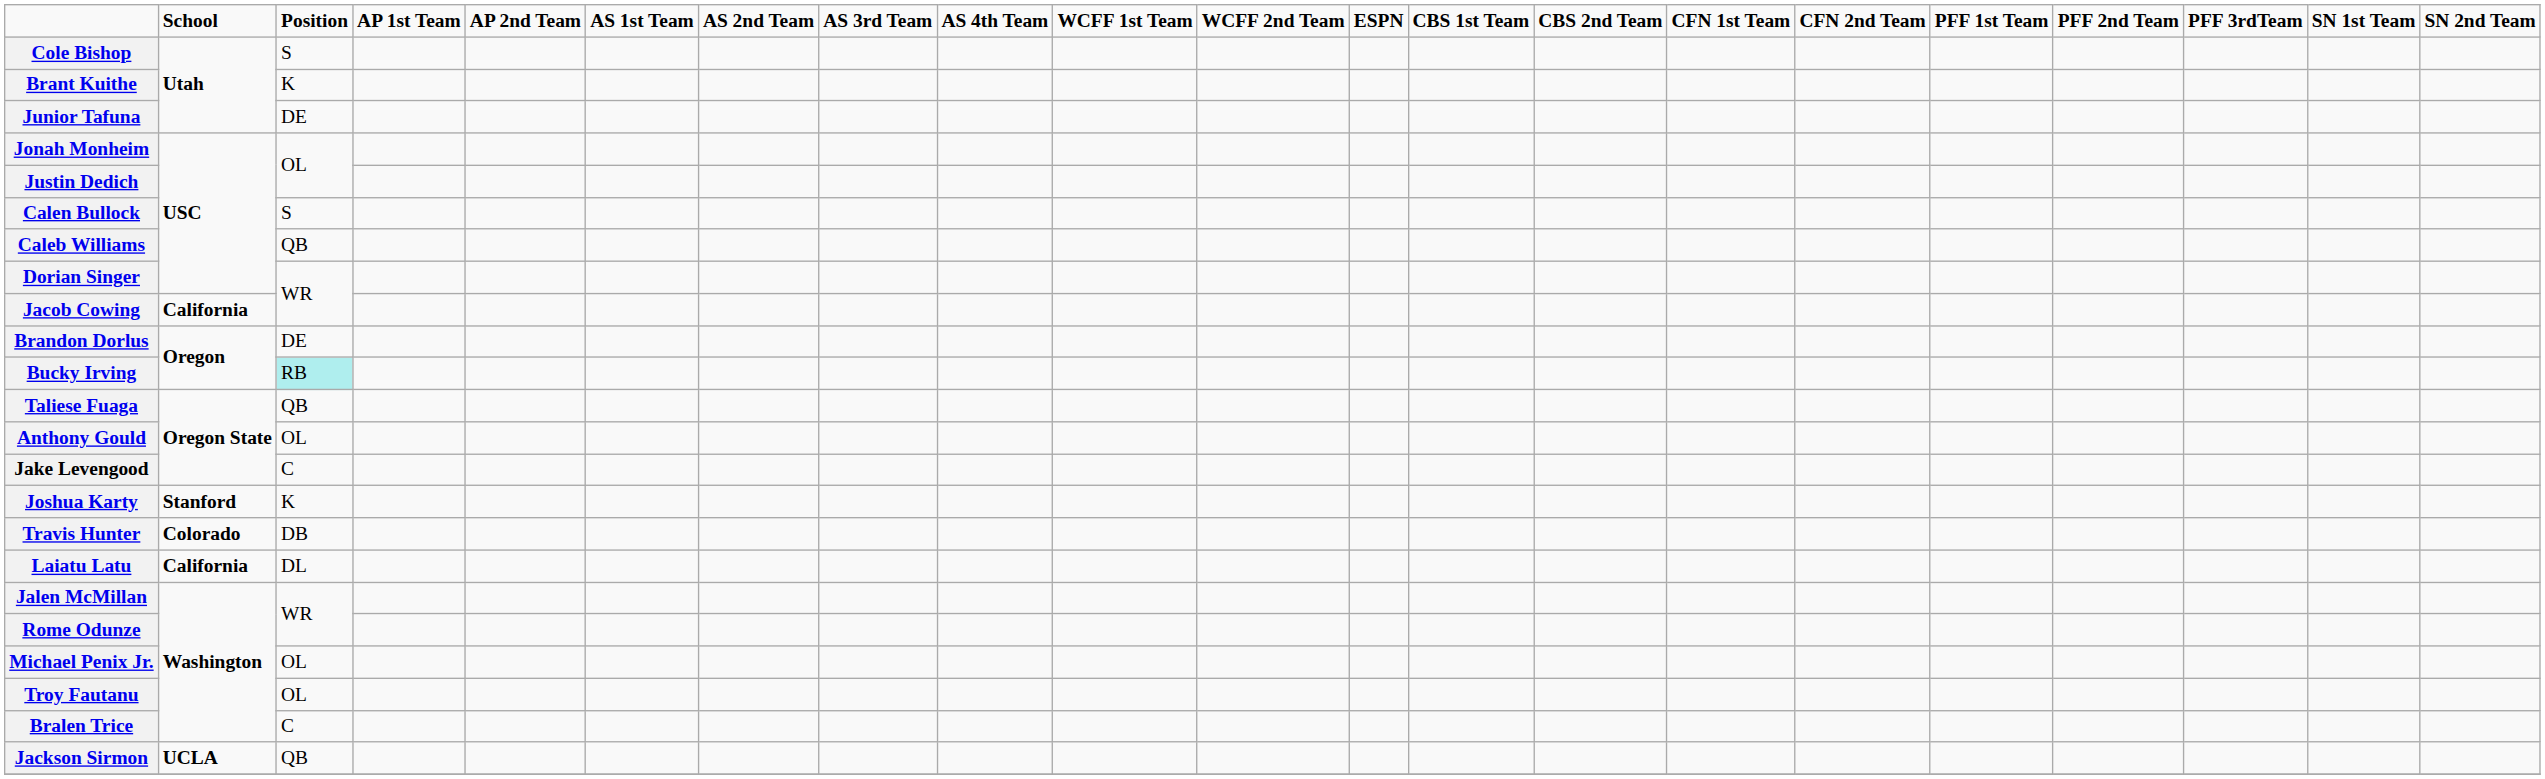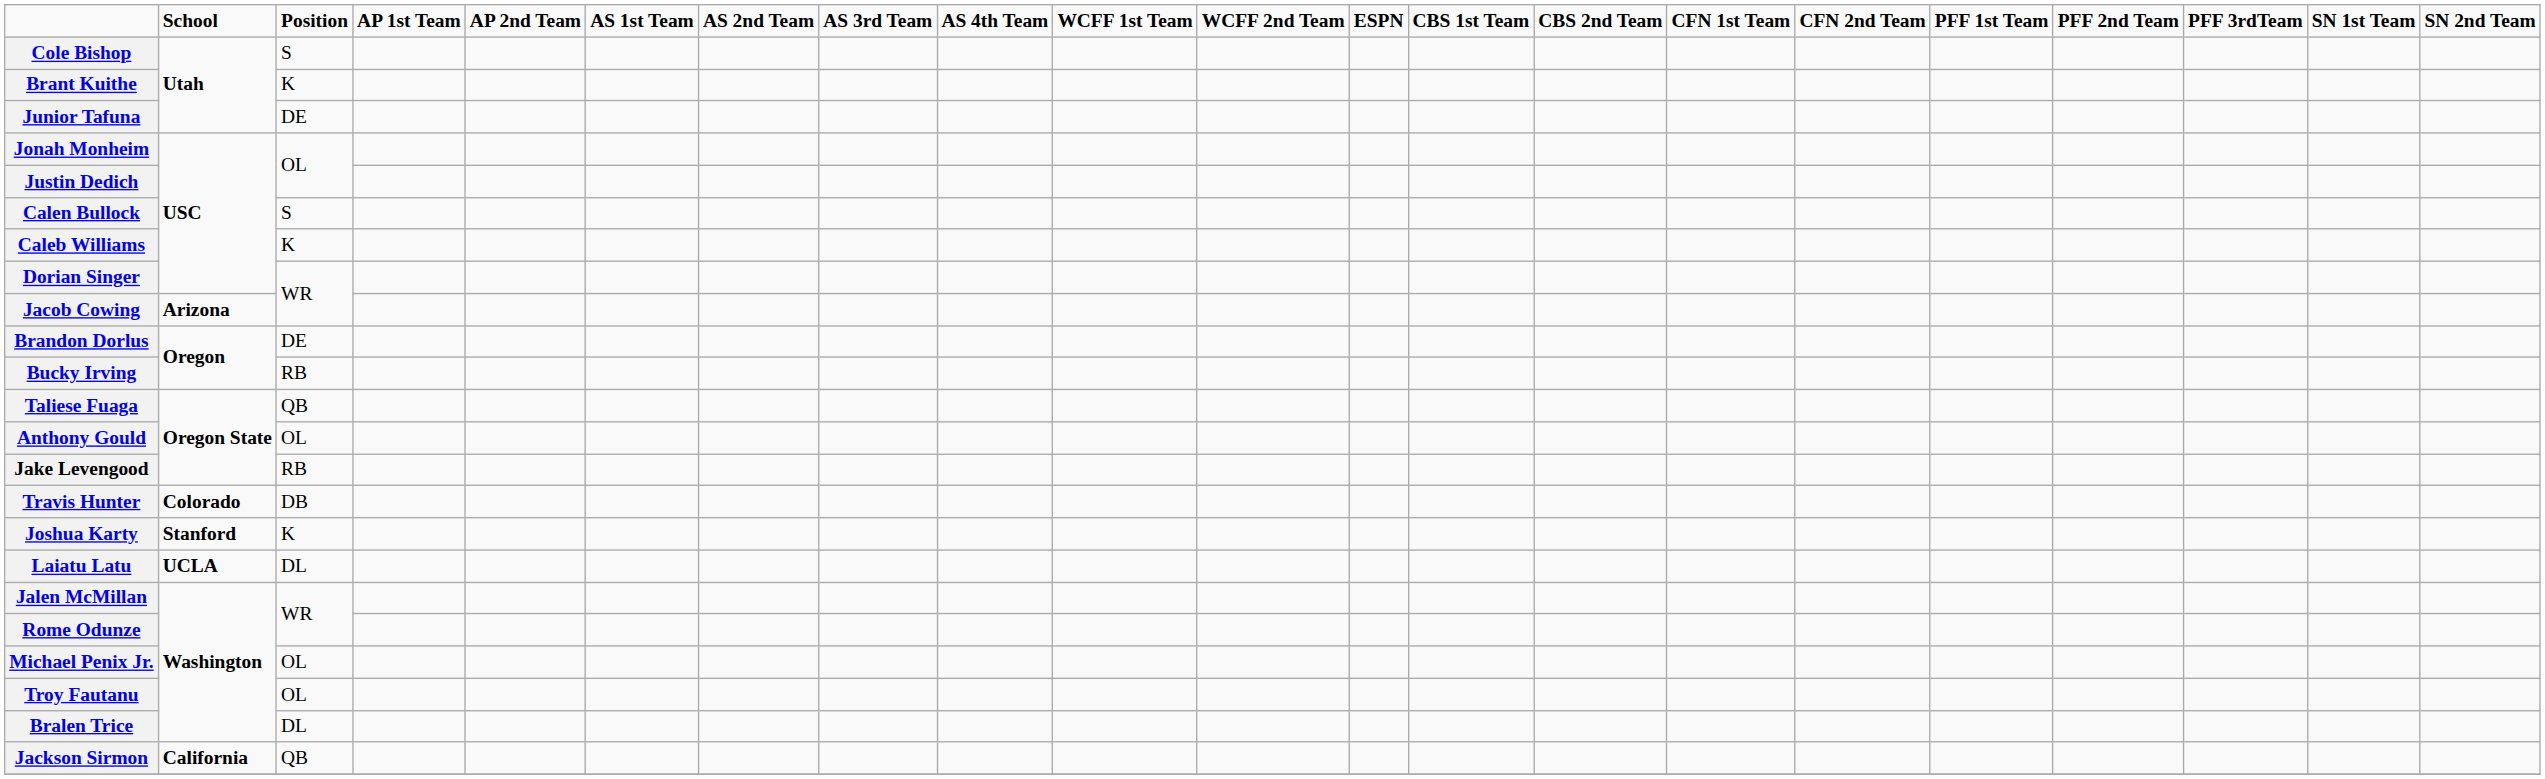(295, 245) QB -> (288, 245) K
(205, 309) California -> (196, 309) Arizona
(294, 373) paleturquoise background -> (294, 373) no background
(288, 469) C -> (294, 469) RB
rows swapped: (81, 533) <-> (81, 501)
(205, 565) California -> (190, 565) UCLA
(288, 726) C -> (294, 726) DL
(190, 758) UCLA -> (205, 758) California
